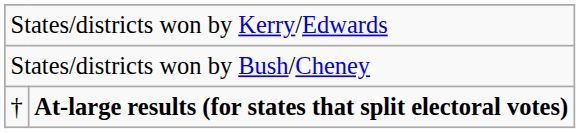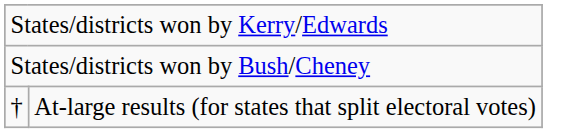(301, 106) bold -> (285, 106) normal
